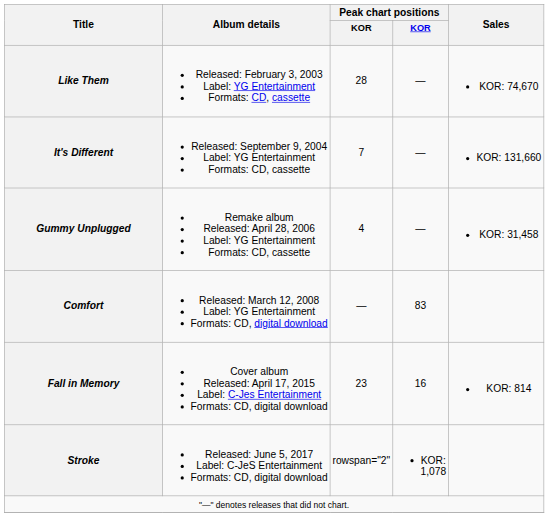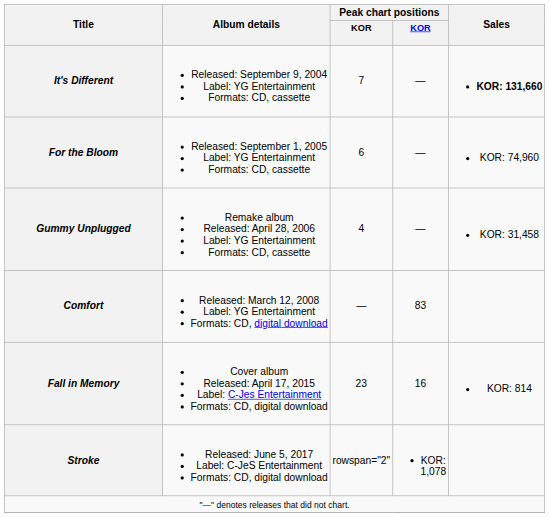- row: (83, 81)
(496, 158) normal -> (497, 87) bold
+ row: (83, 152)
